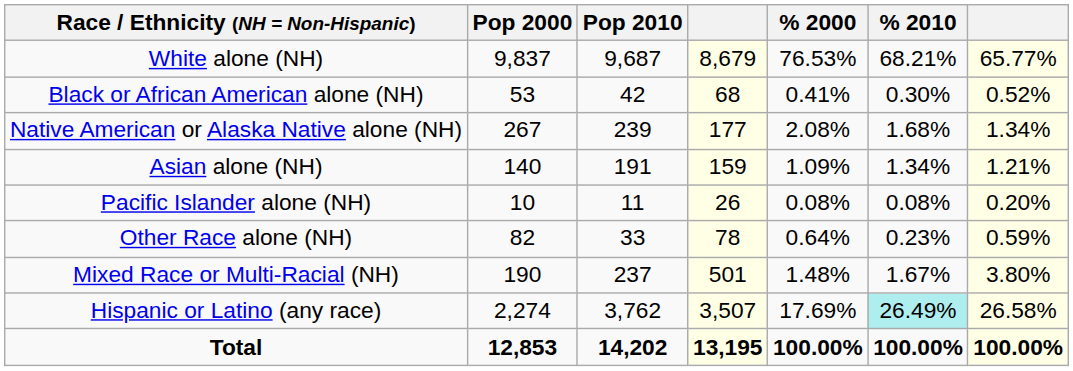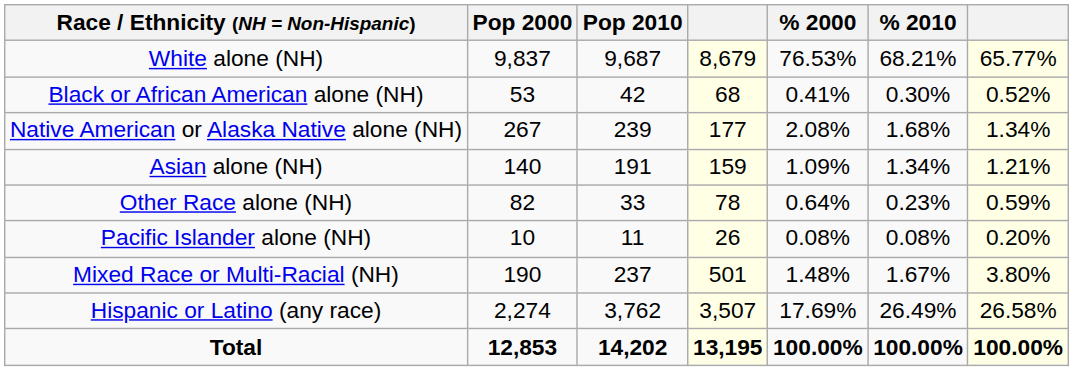rows swapped: (236, 202) <-> (236, 238)
(918, 310) paleturquoise background -> (918, 310) no background
